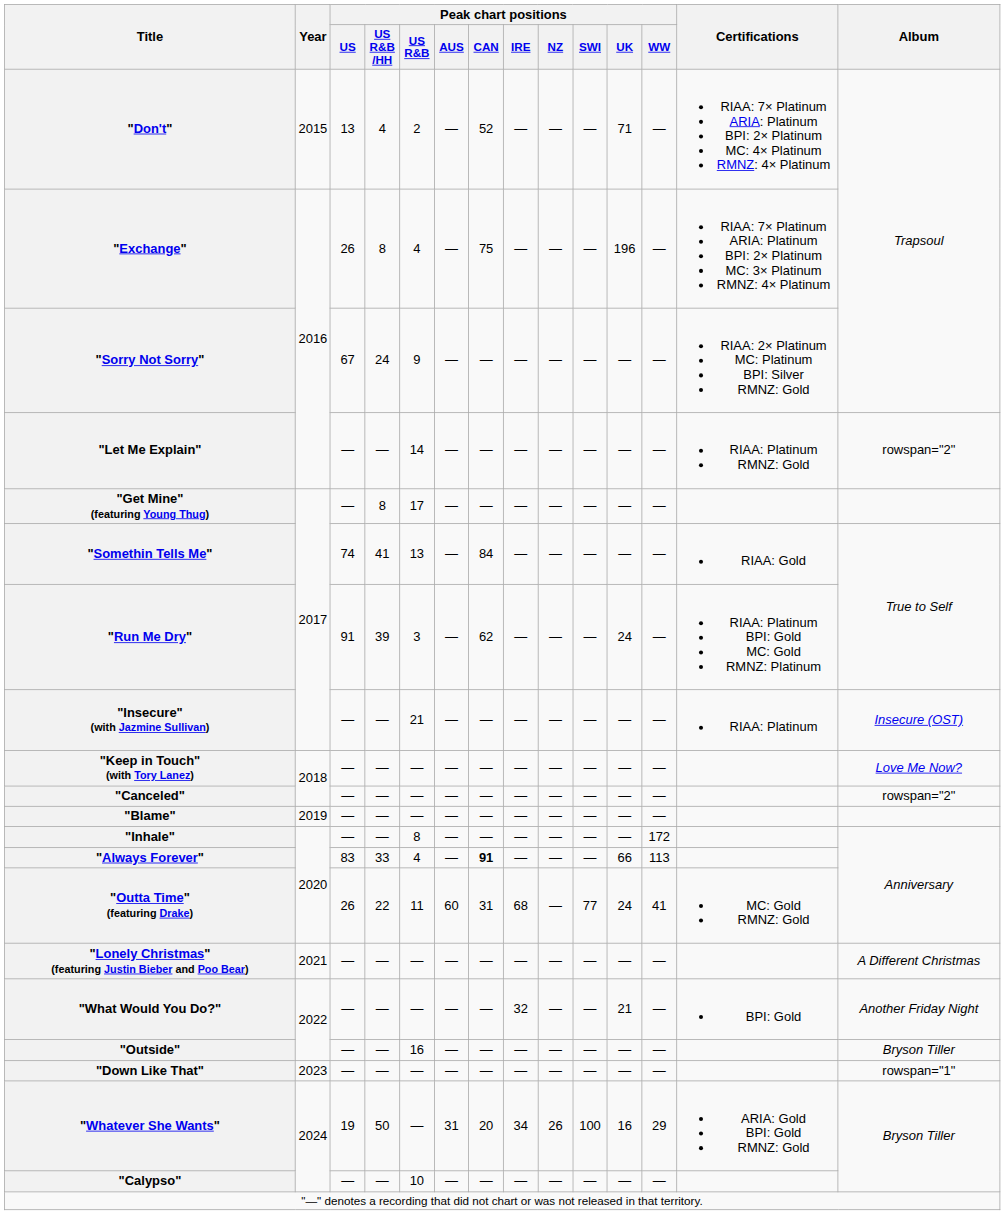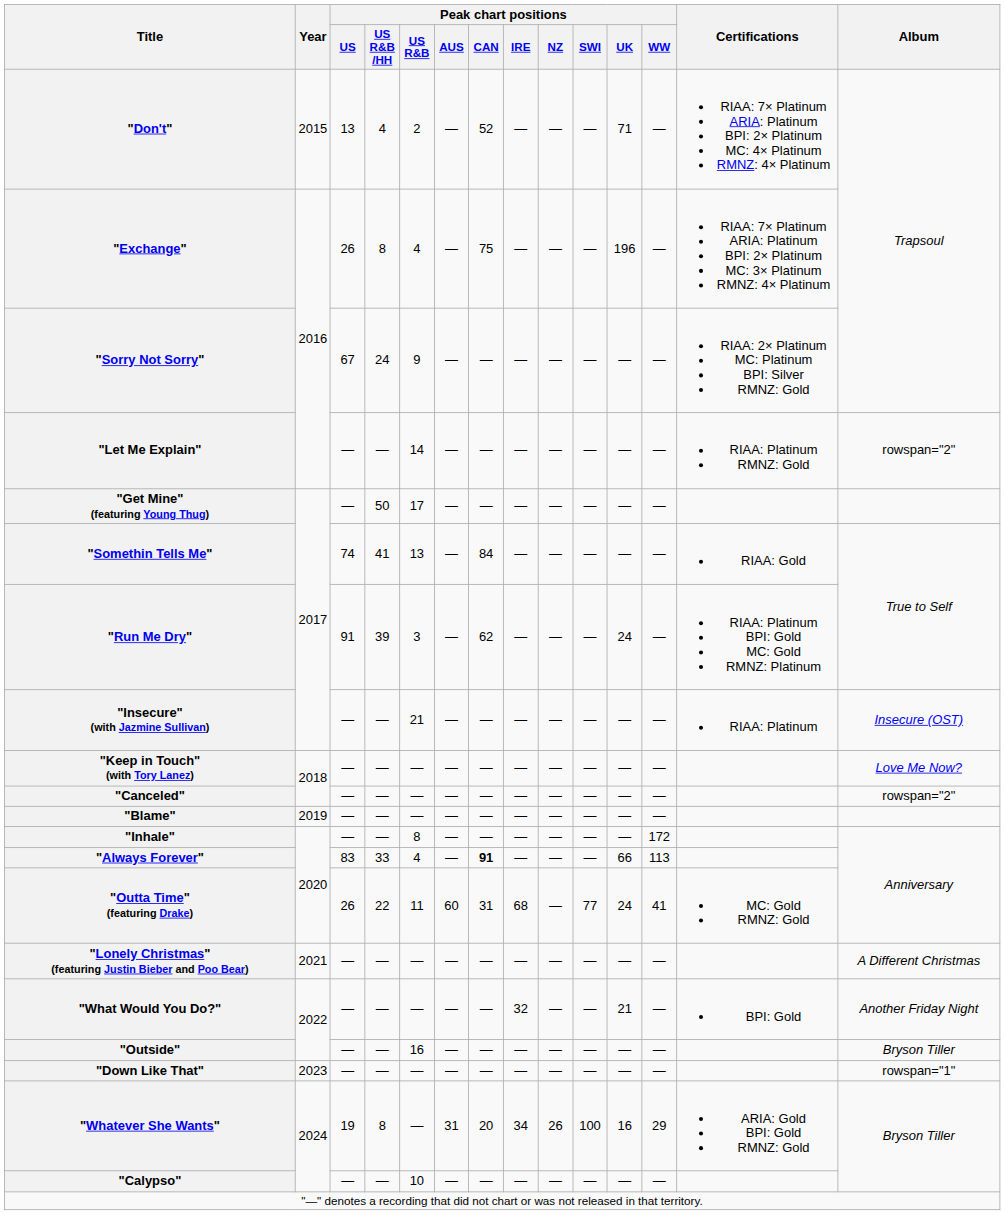(382, 506) 8 -> (382, 506) 50
(382, 1125) 50 -> (382, 1125) 8
